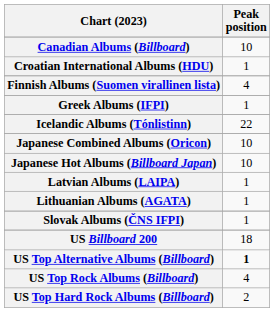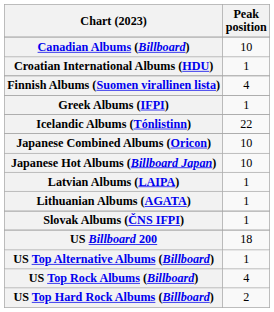(246, 259) bold -> (246, 259) normal
